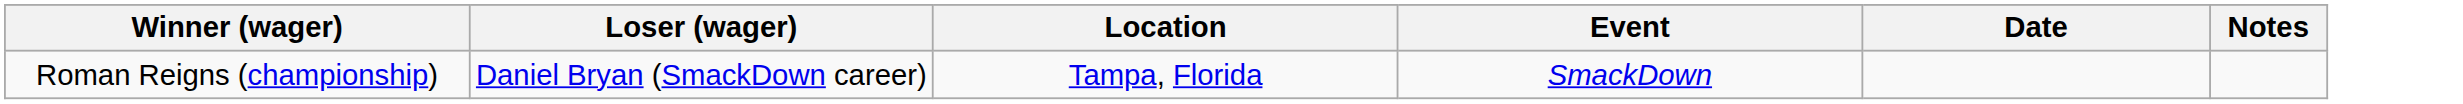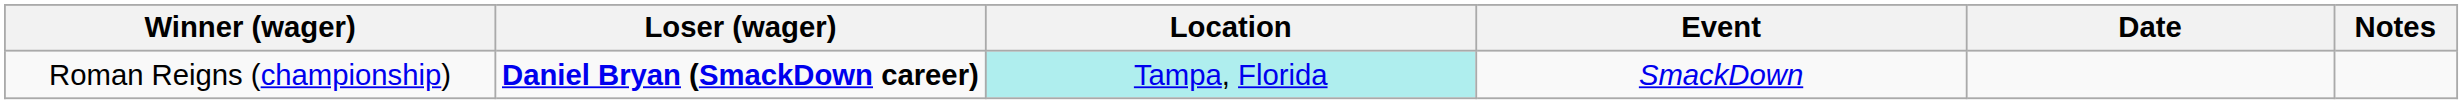(701, 74) normal -> (740, 74) bold
(1166, 74) no background -> (1231, 74) paleturquoise background
